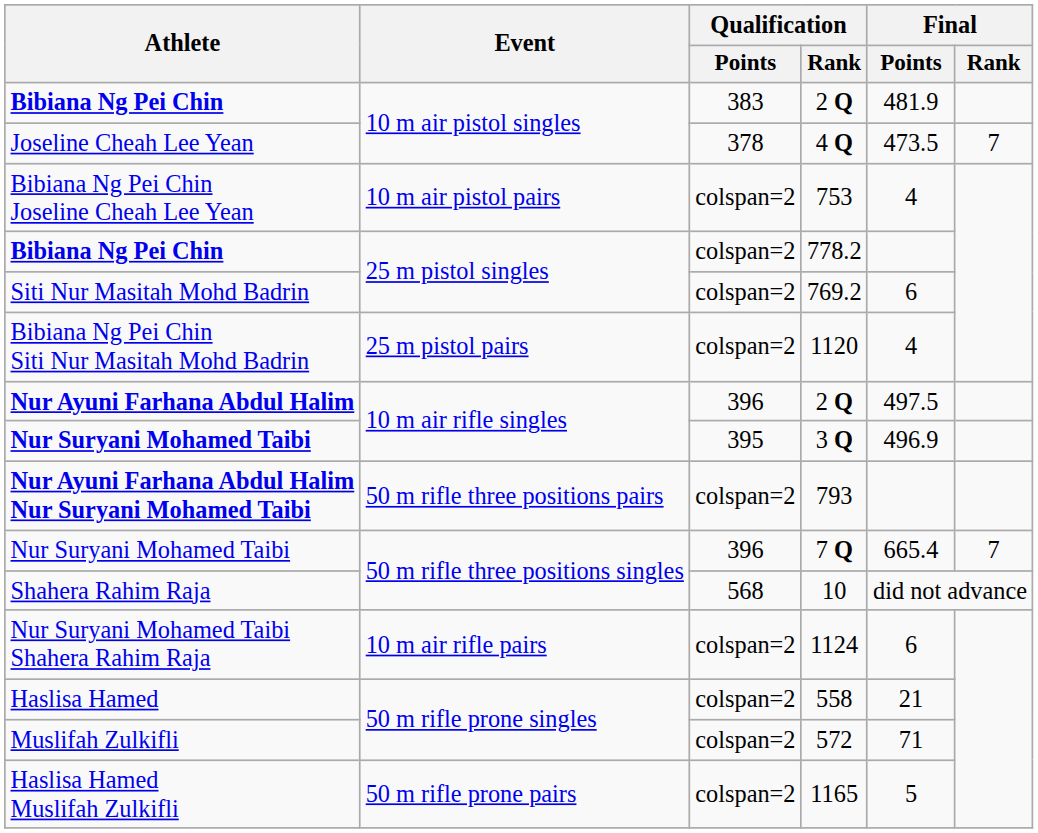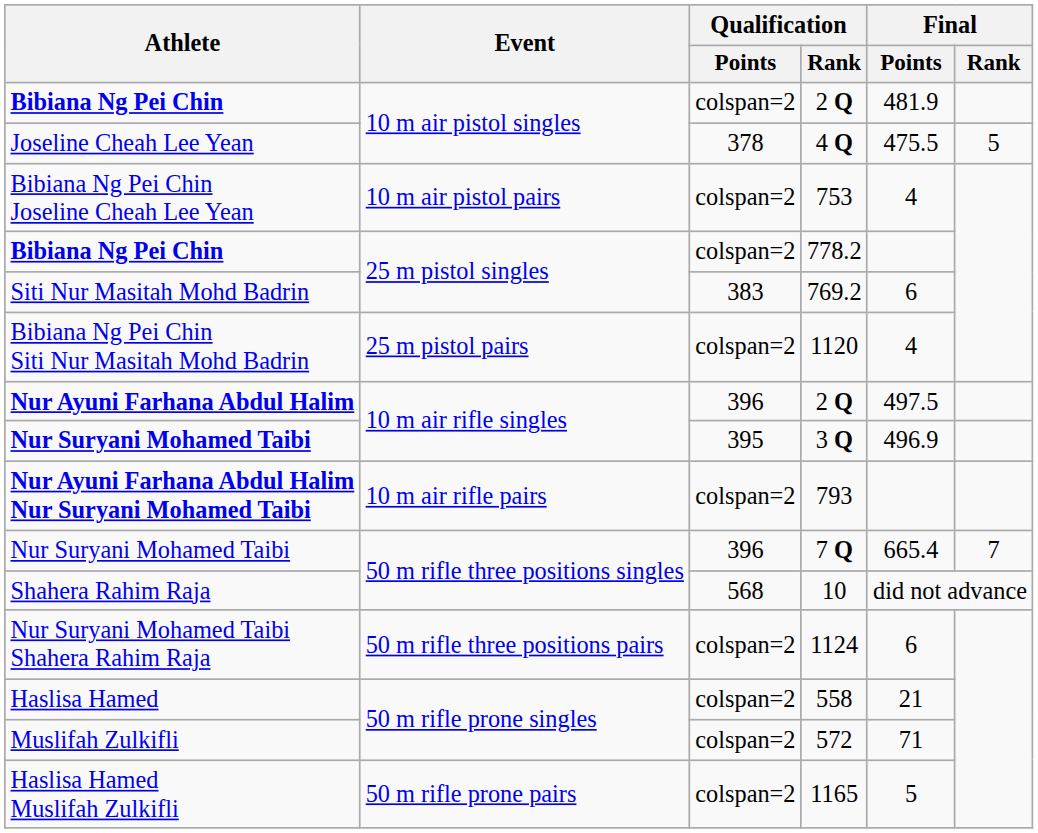(745, 103) 383 -> (745, 103) colspan=2
(911, 143) 473.5 -> (911, 143) 475.5
(994, 143) 7 -> (994, 143) 5
(745, 292) colspan=2 -> (745, 292) 383
(515, 495) 50 m rifle three positions pairs -> (456, 495) 10 m air rifle pairs
(456, 645) 10 m air rifle pairs -> (515, 645) 50 m rifle three positions pairs
